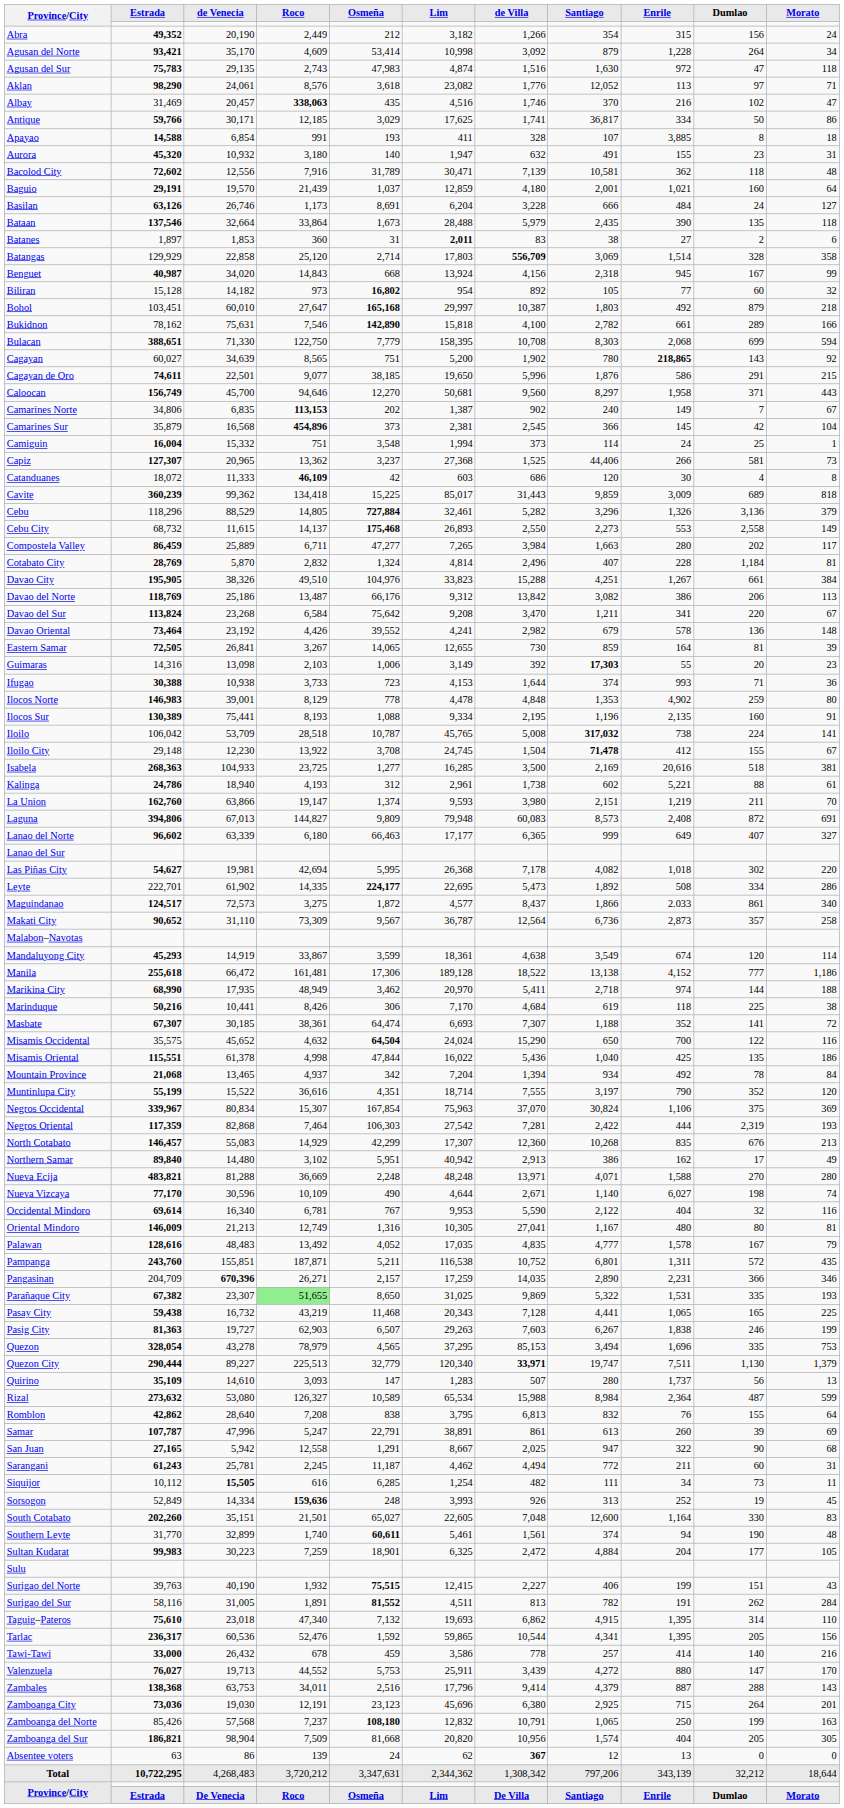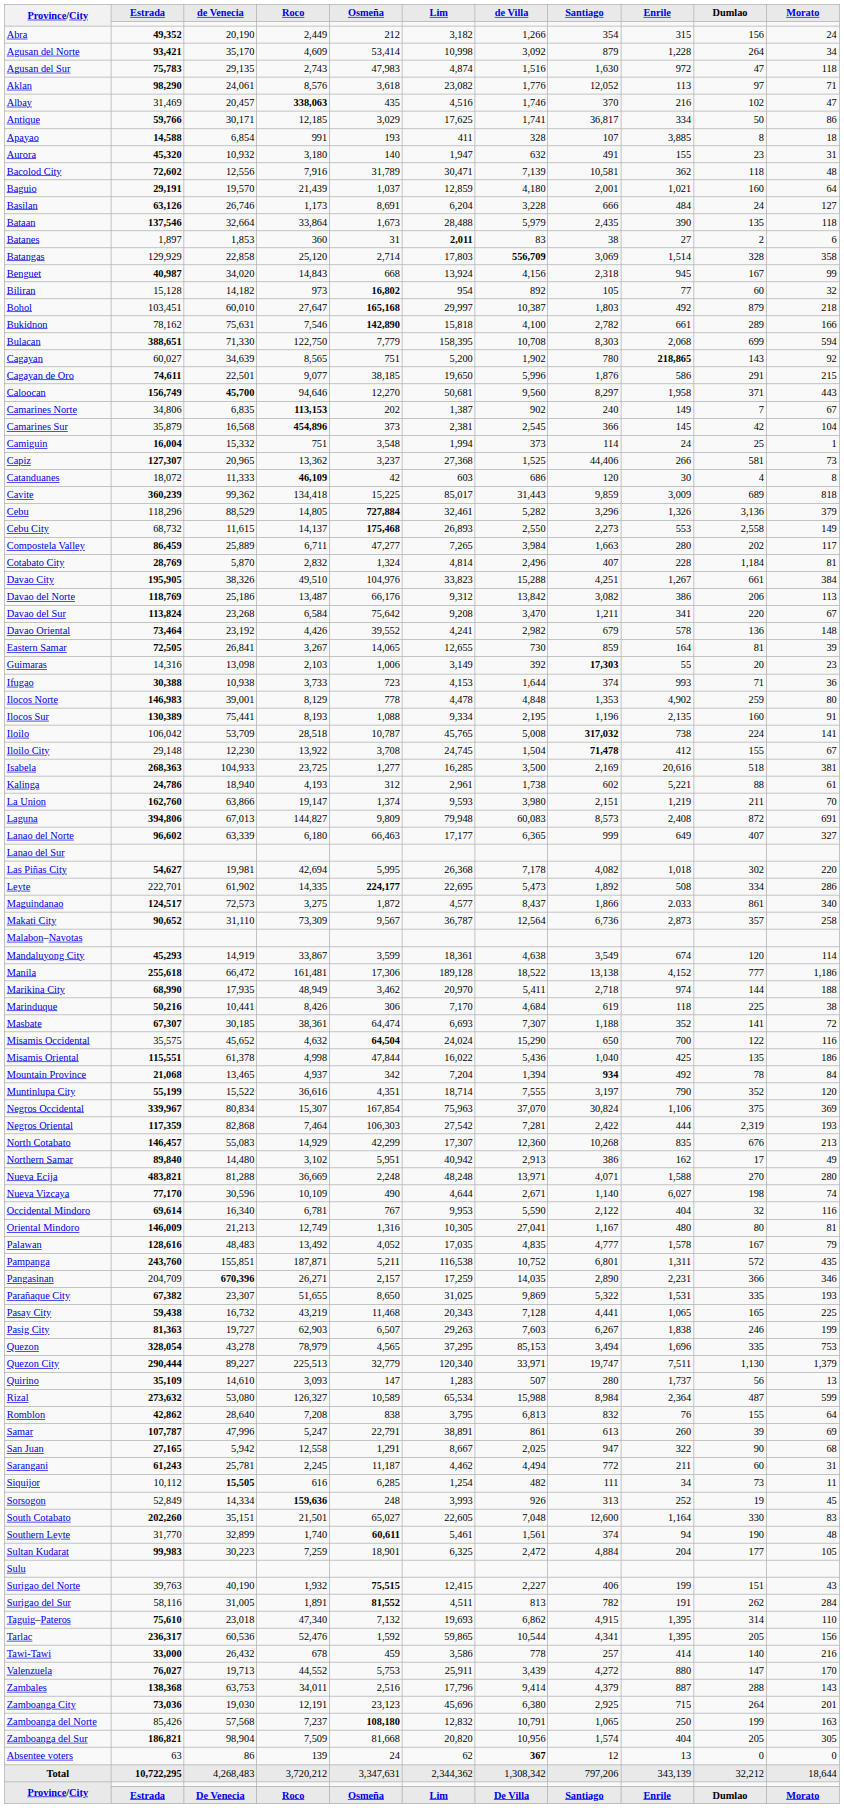(240, 392) normal -> (240, 392) bold
(611, 1074) normal -> (611, 1074) bold
(313, 1296) lightgreen background -> (313, 1296) no background
(531, 1364) bold -> (531, 1364) normal
